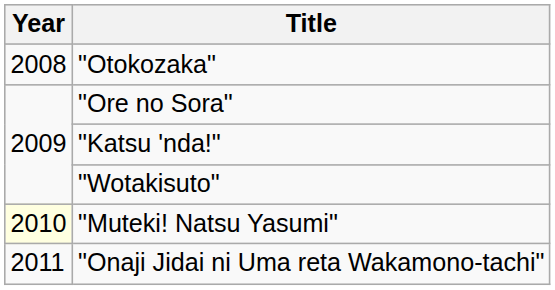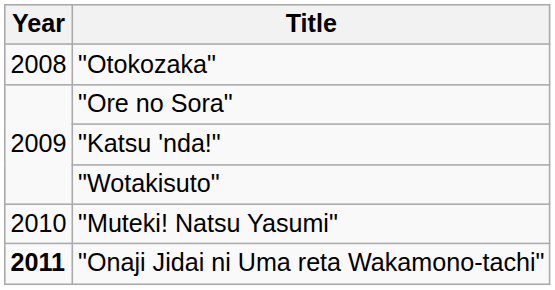(39, 223) lightyellow background -> (39, 223) no background
(38, 263) normal -> (38, 263) bold
